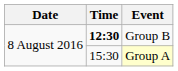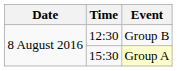(104, 35) bold -> (104, 35) normal
